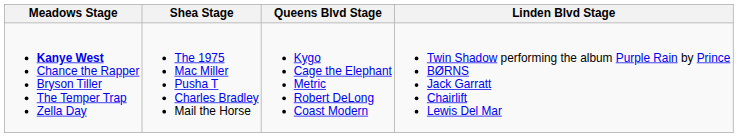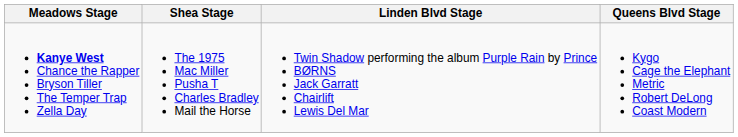columns swapped: (328, 13) <-> (564, 13)
